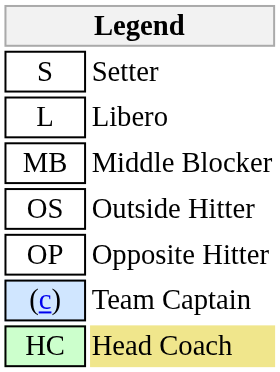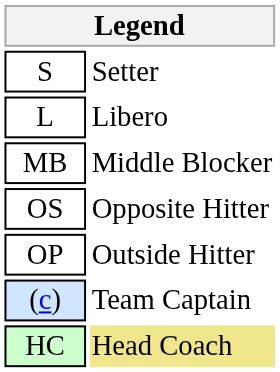(173, 208) Outside Hitter -> (180, 208) Opposite Hitter
(180, 254) Opposite Hitter -> (173, 254) Outside Hitter
